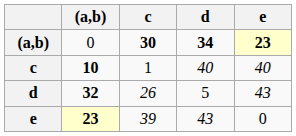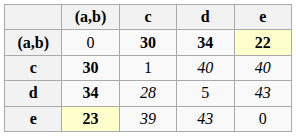(263, 42) 23 -> (263, 42) 22
(91, 67) 10 -> (91, 67) 30
(91, 93) 32 -> (91, 93) 34
(148, 93) 26 -> (148, 93) 28
